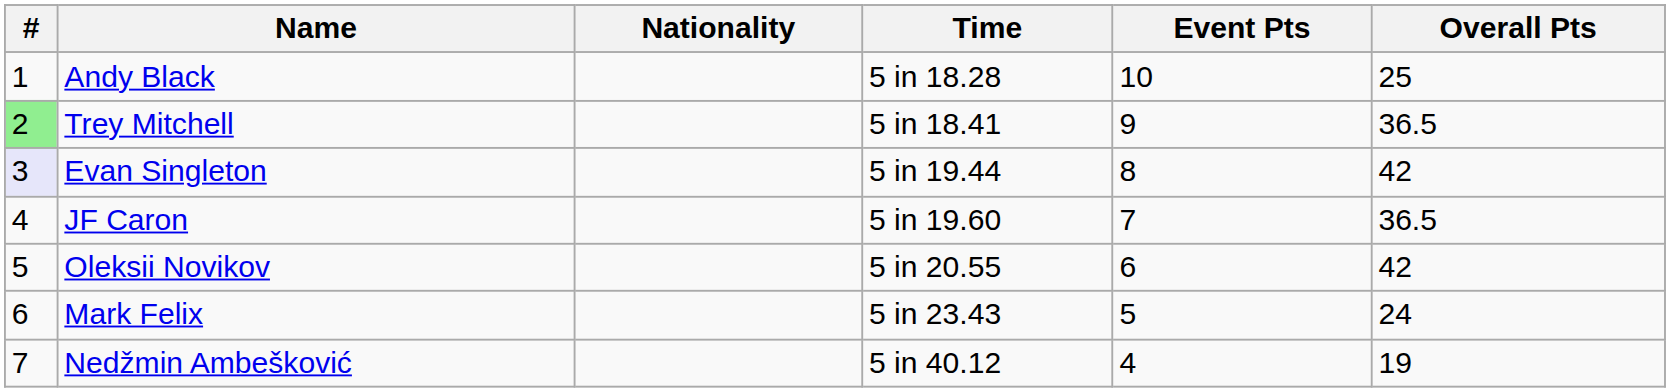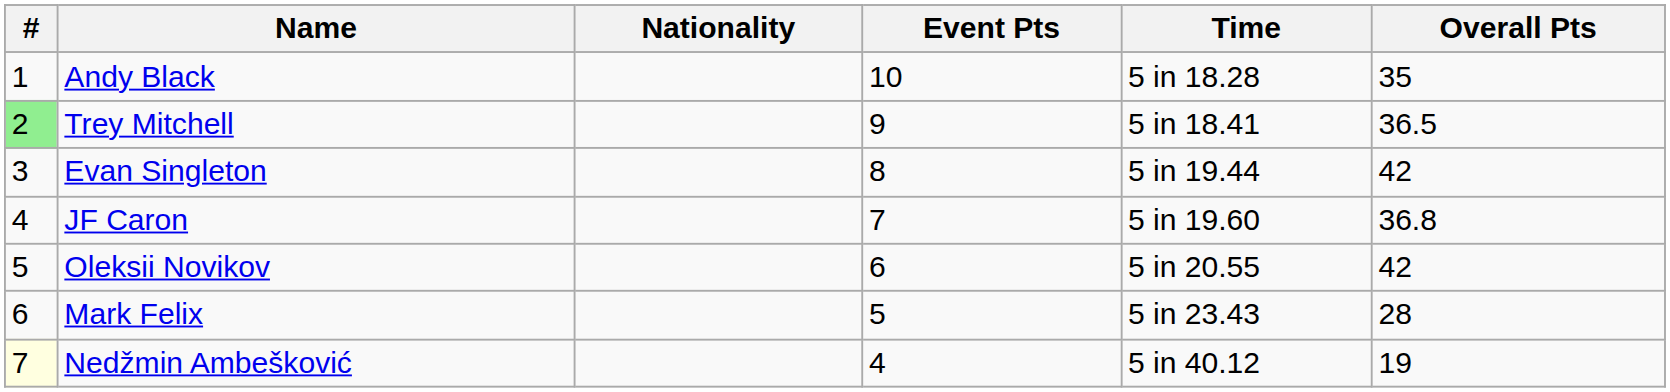columns swapped: (987, 28) <-> (1242, 28)
(1395, 76) 25 -> (1395, 76) 35
(20, 171) lavender background -> (20, 171) no background
(1408, 219) 36.5 -> (1408, 219) 36.8
(1395, 314) 24 -> (1395, 314) 28
(20, 362) no background -> (20, 362) lightyellow background
